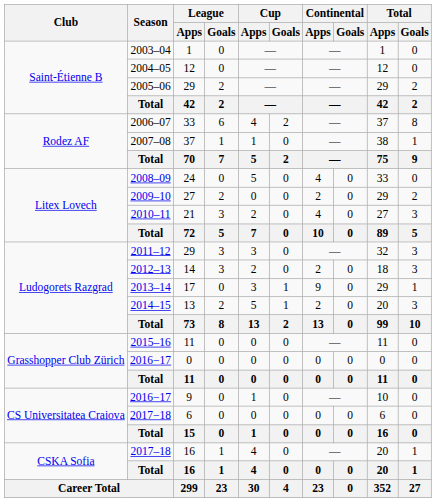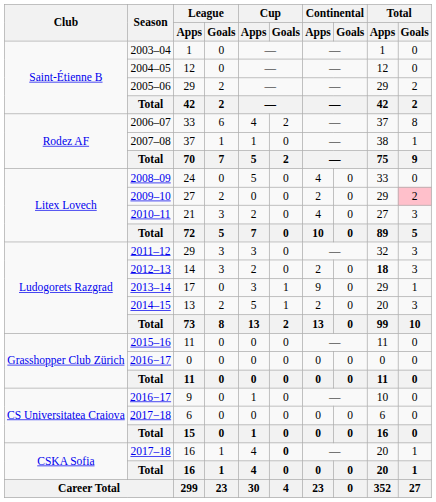(415, 196) no background -> (415, 196) pink background
(382, 269) normal -> (382, 269) bold
(286, 452) normal -> (286, 452) bold
